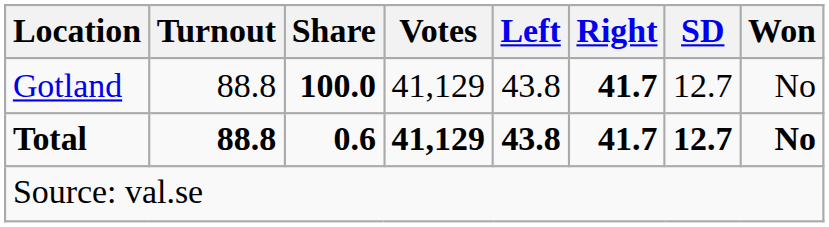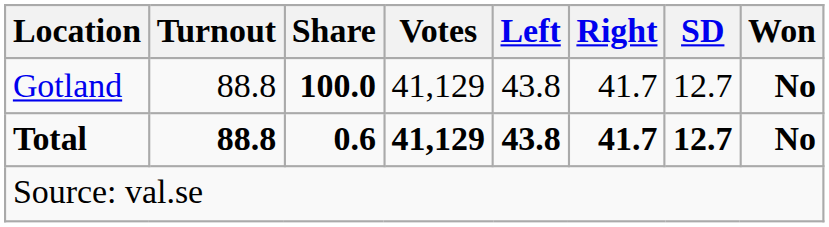(628, 85) bold -> (628, 85) normal
(795, 85) normal -> (795, 85) bold
